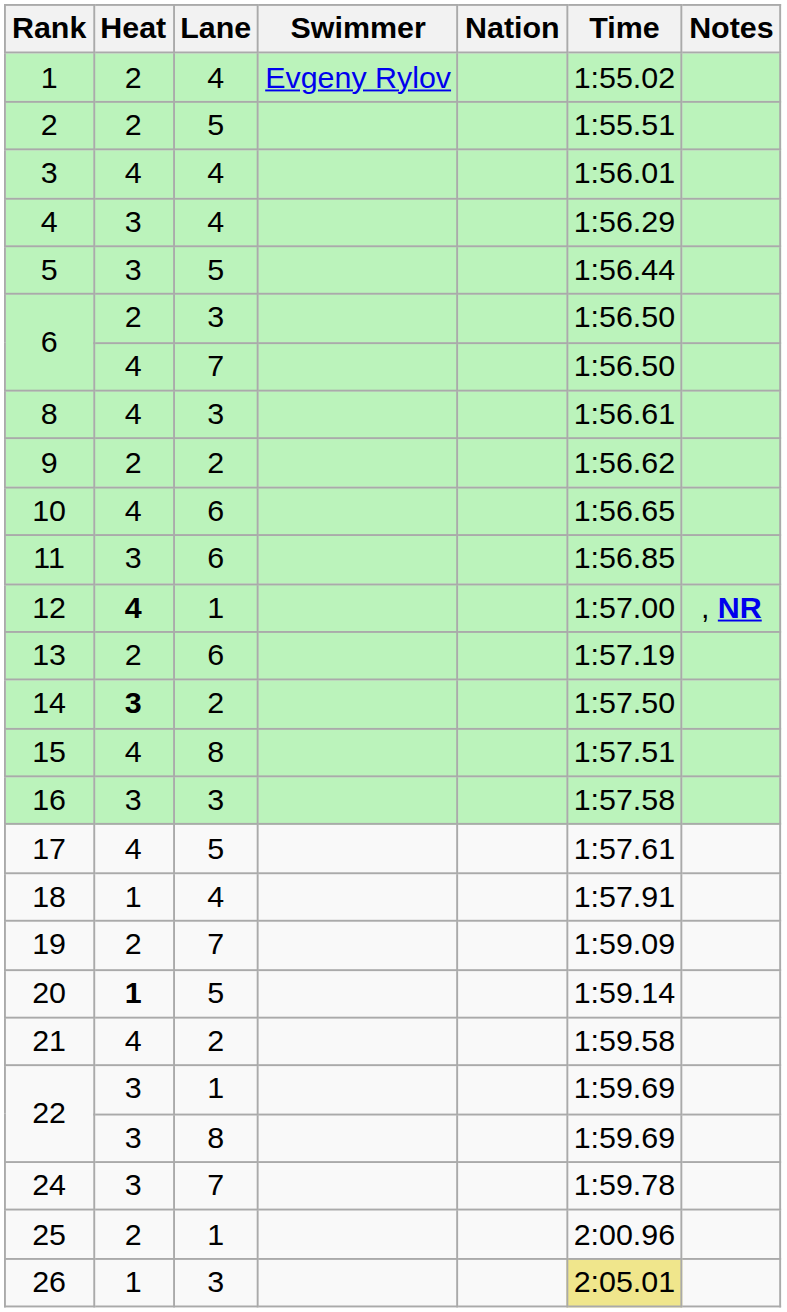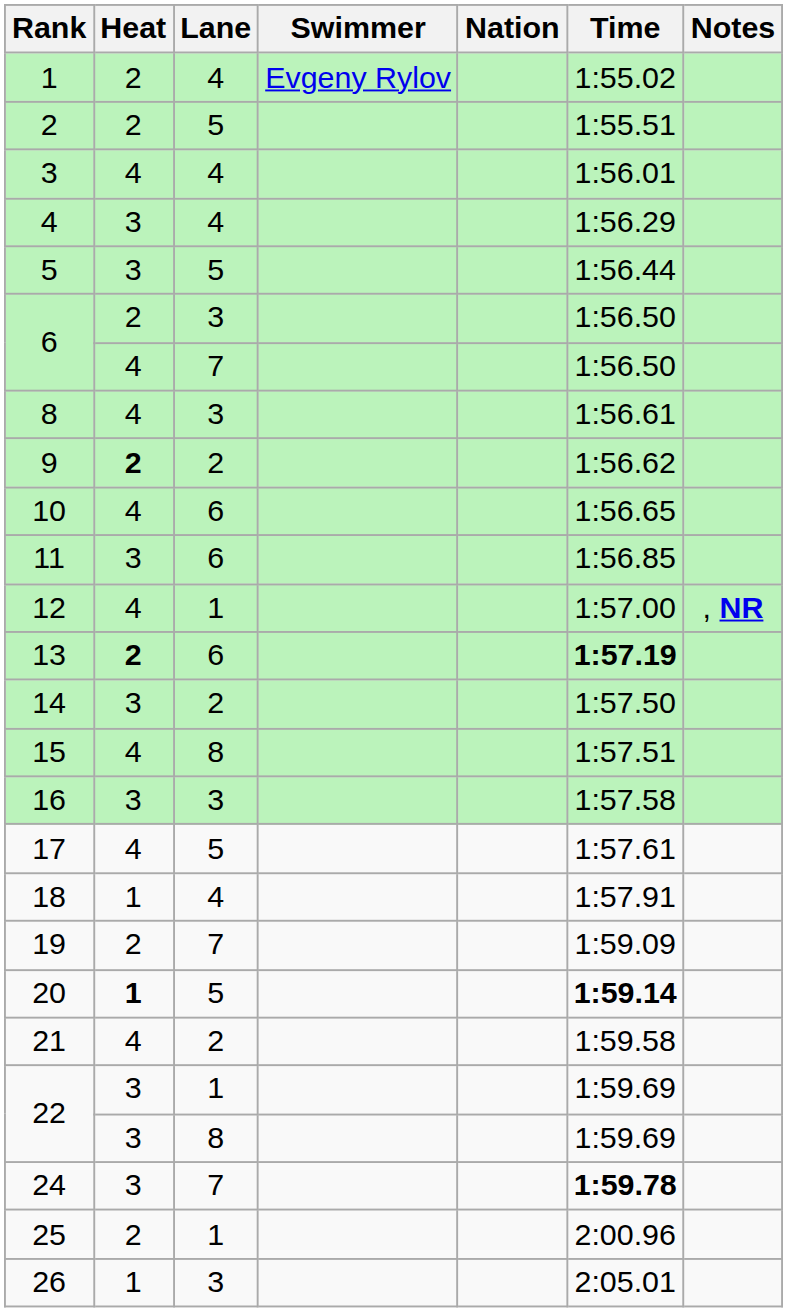(133, 462) normal -> (133, 462) bold
(133, 607) bold -> (133, 607) normal
(133, 655) normal -> (133, 655) bold
(624, 655) normal -> (625, 655) bold
(133, 703) bold -> (133, 703) normal
(624, 992) normal -> (625, 992) bold
(624, 1185) normal -> (625, 1185) bold
(624, 1282) khaki background -> (625, 1282) no background
